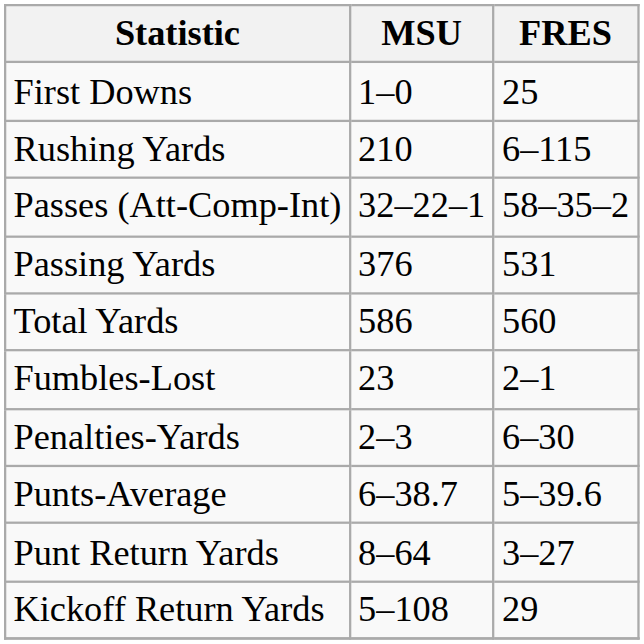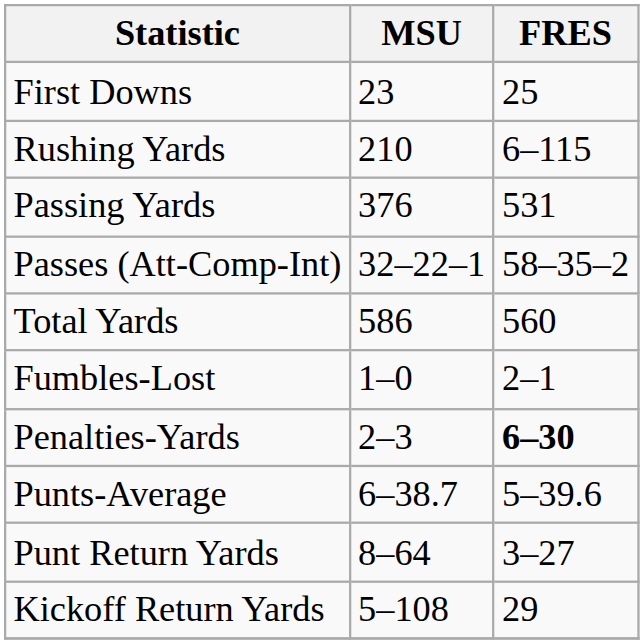(385, 90) 1–0 -> (376, 90) 23
rows swapped: (114, 263) <-> (177, 206)
(376, 378) 23 -> (385, 378) 1–0
(538, 436) normal -> (538, 436) bold
